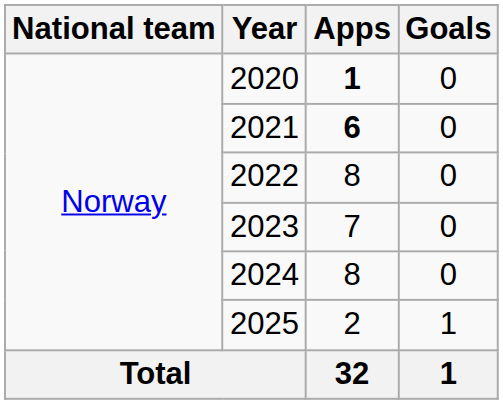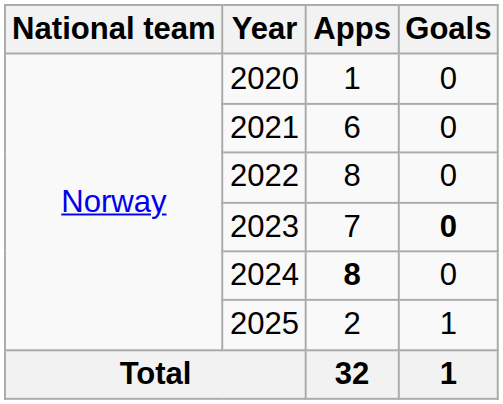(352, 78) bold -> (352, 78) normal
(352, 127) bold -> (352, 127) normal
(448, 226) normal -> (448, 226) bold
(352, 275) normal -> (352, 275) bold
